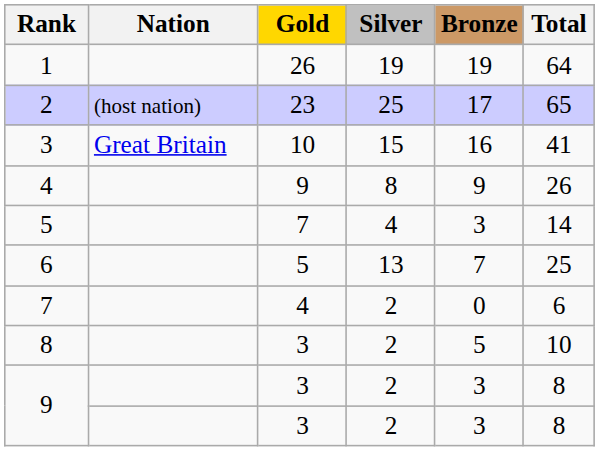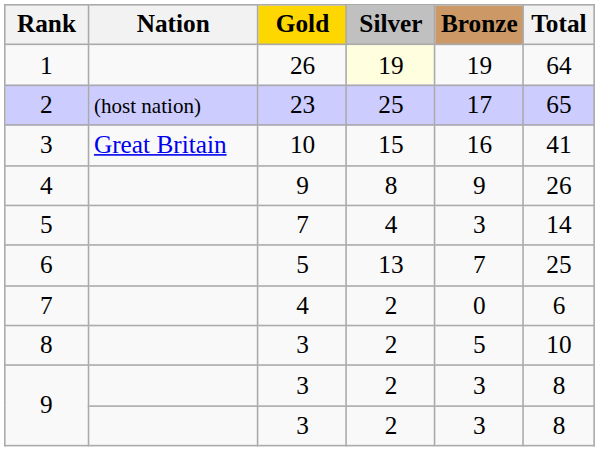(391, 64) no background -> (391, 64) lightyellow background
